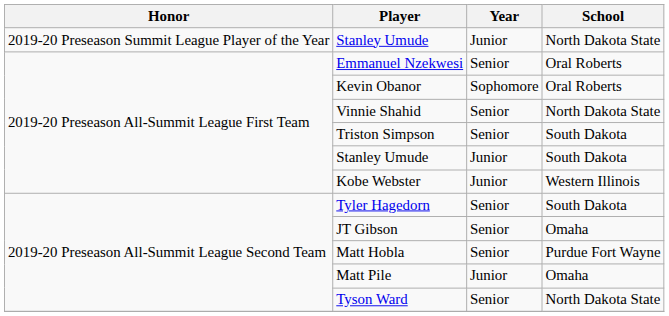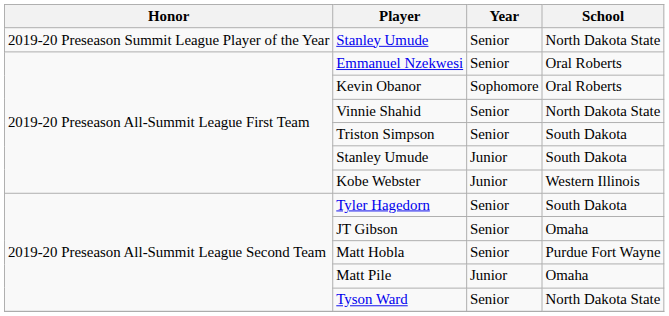(489, 39) Junior -> (489, 39) Senior
